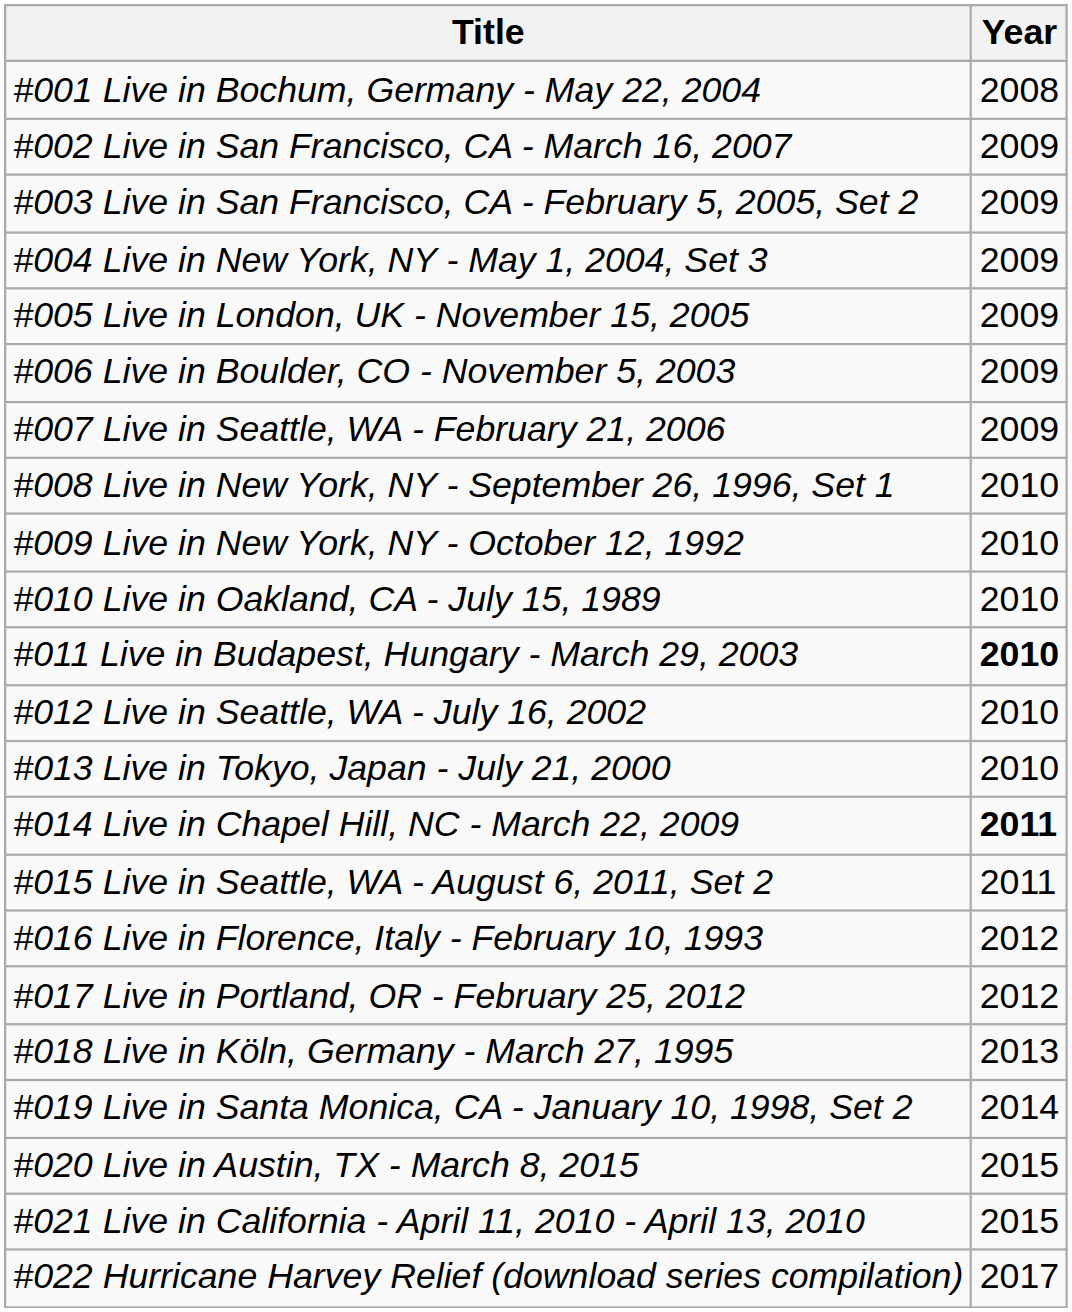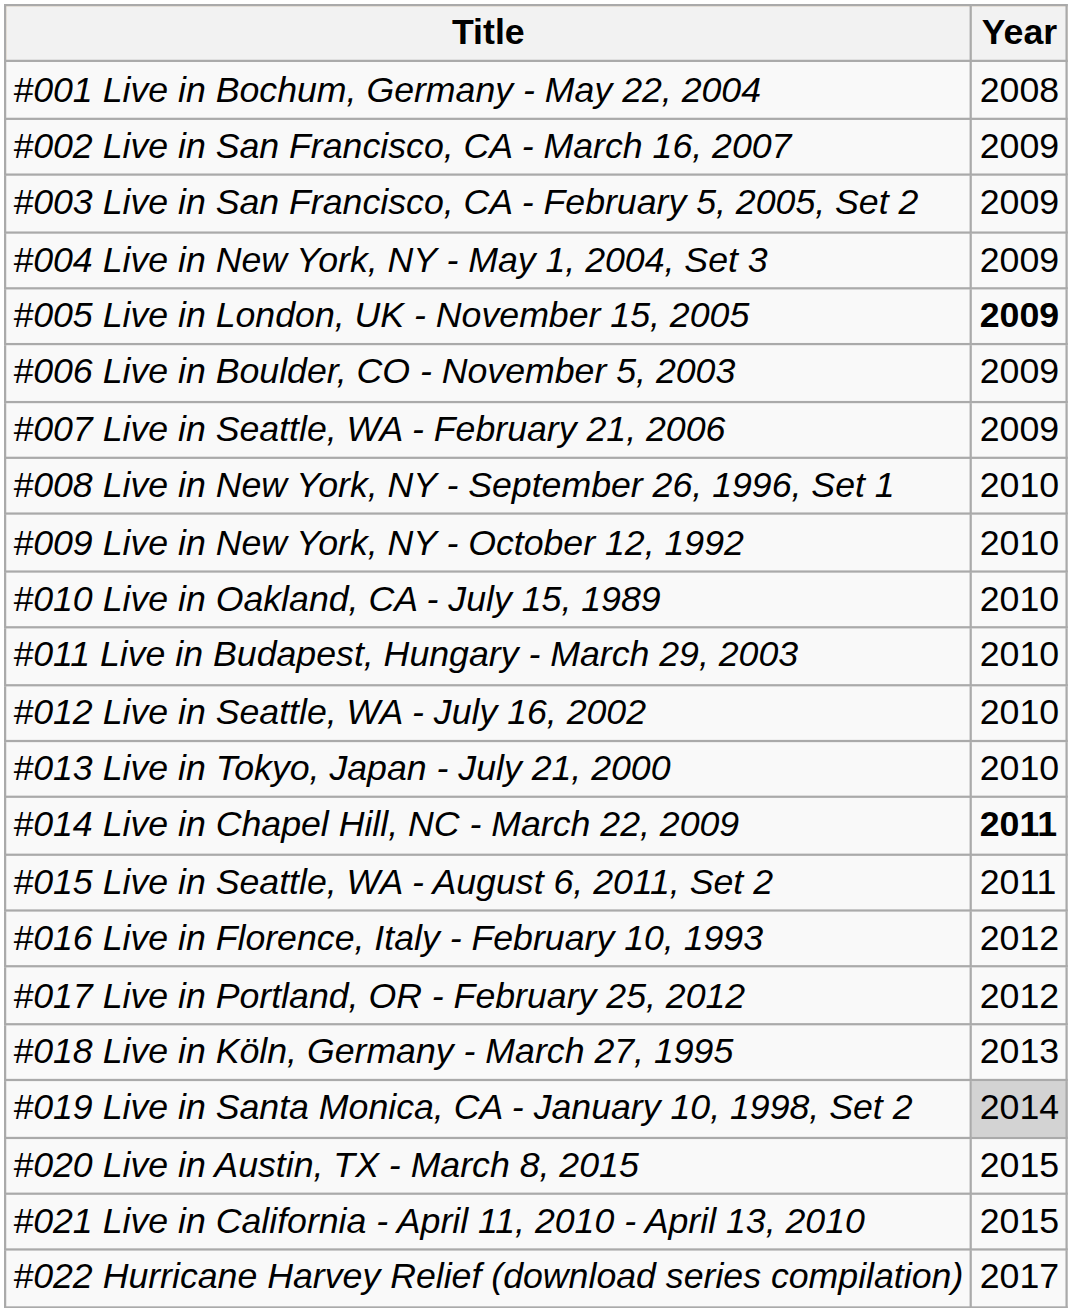(1019, 315) normal -> (1019, 315) bold
(1019, 655) bold -> (1019, 655) normal
(1019, 1107) no background -> (1019, 1107) lightgrey background
